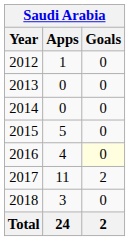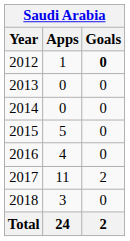(103, 62) normal -> (103, 62) bold
(103, 154) lightyellow background -> (103, 154) no background
